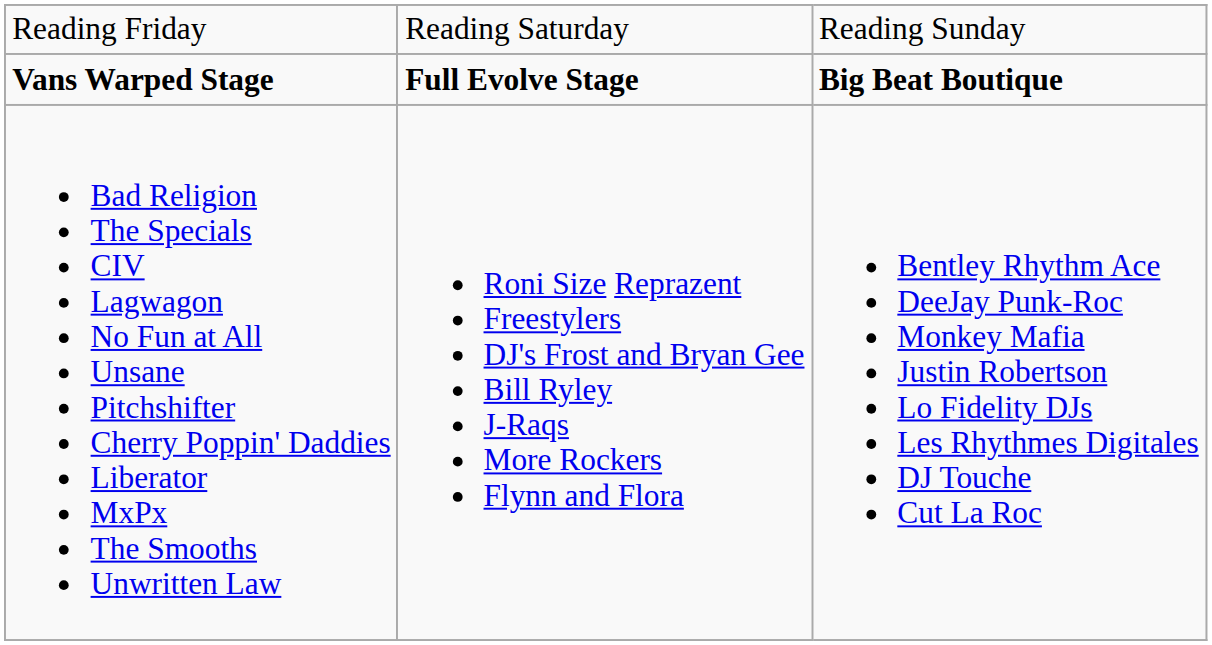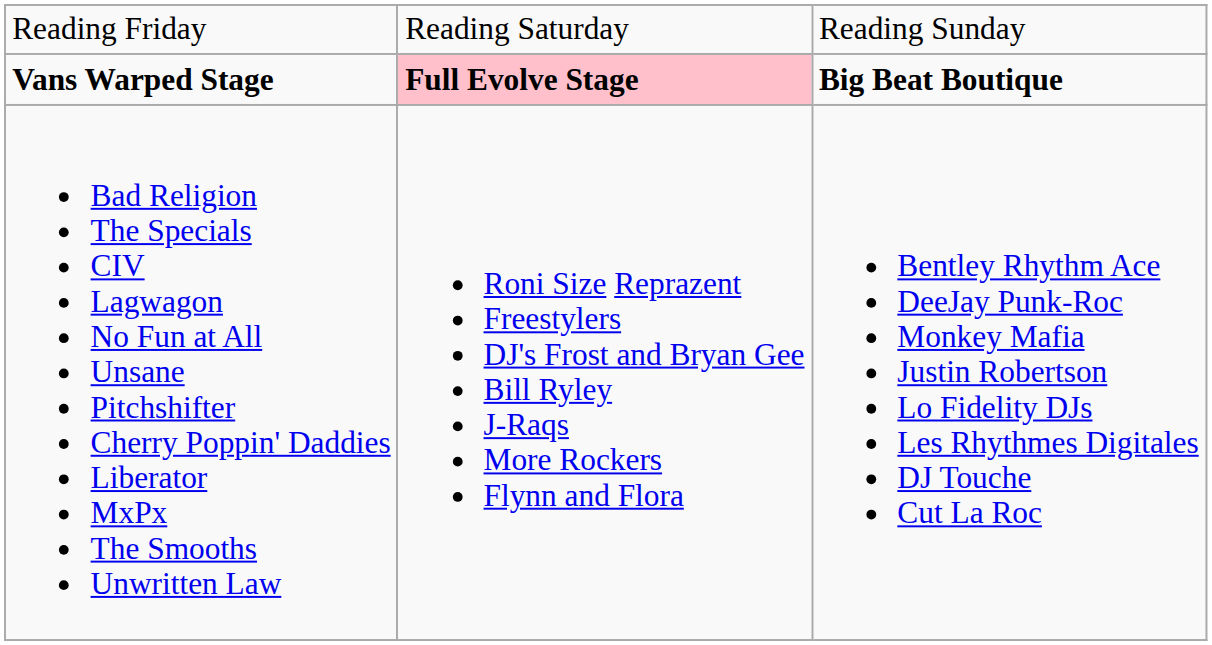(522, 79) no background -> (522, 79) pink background
